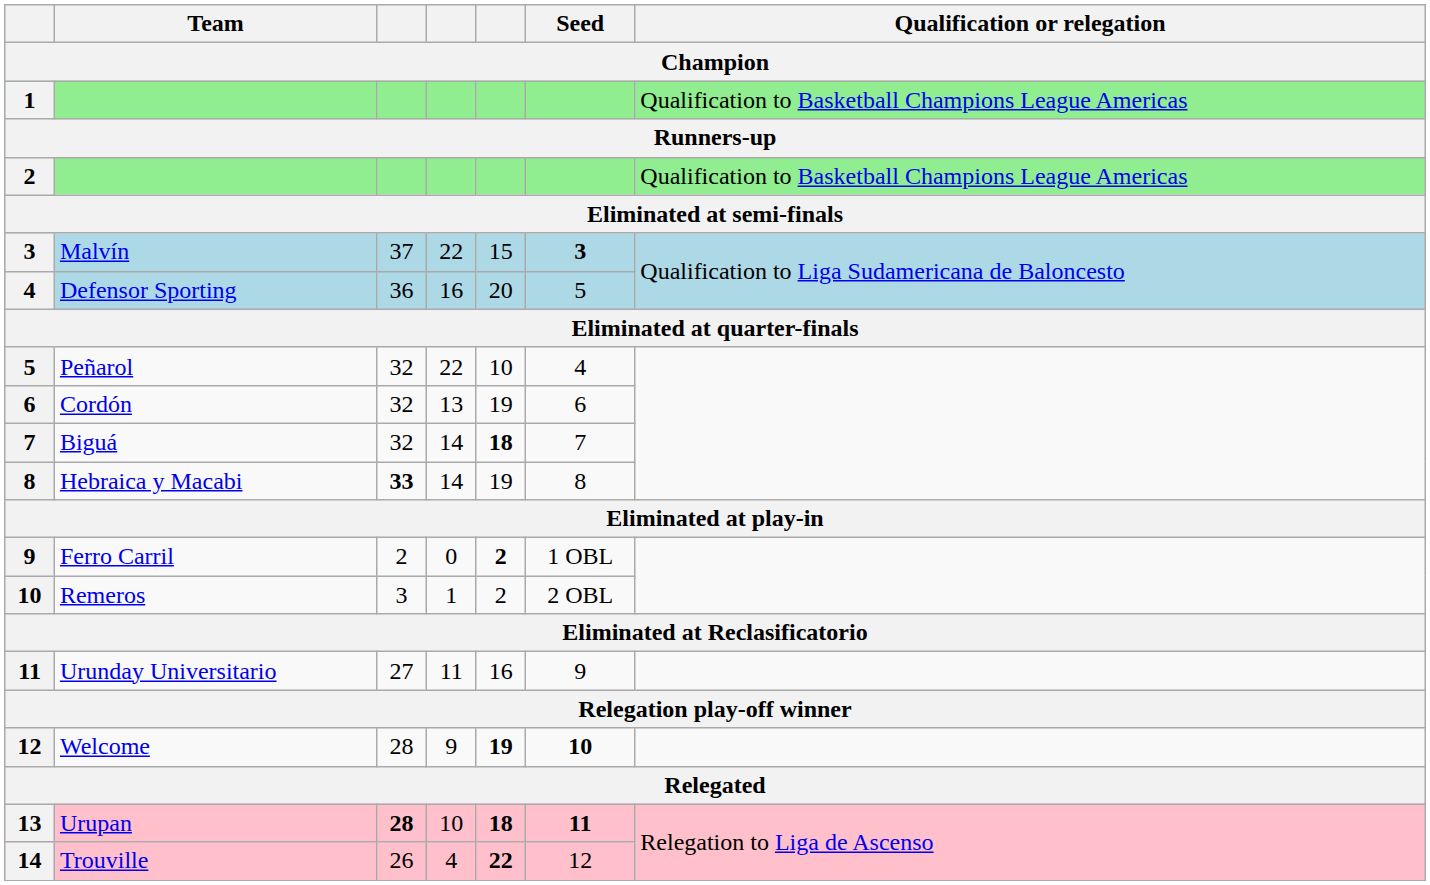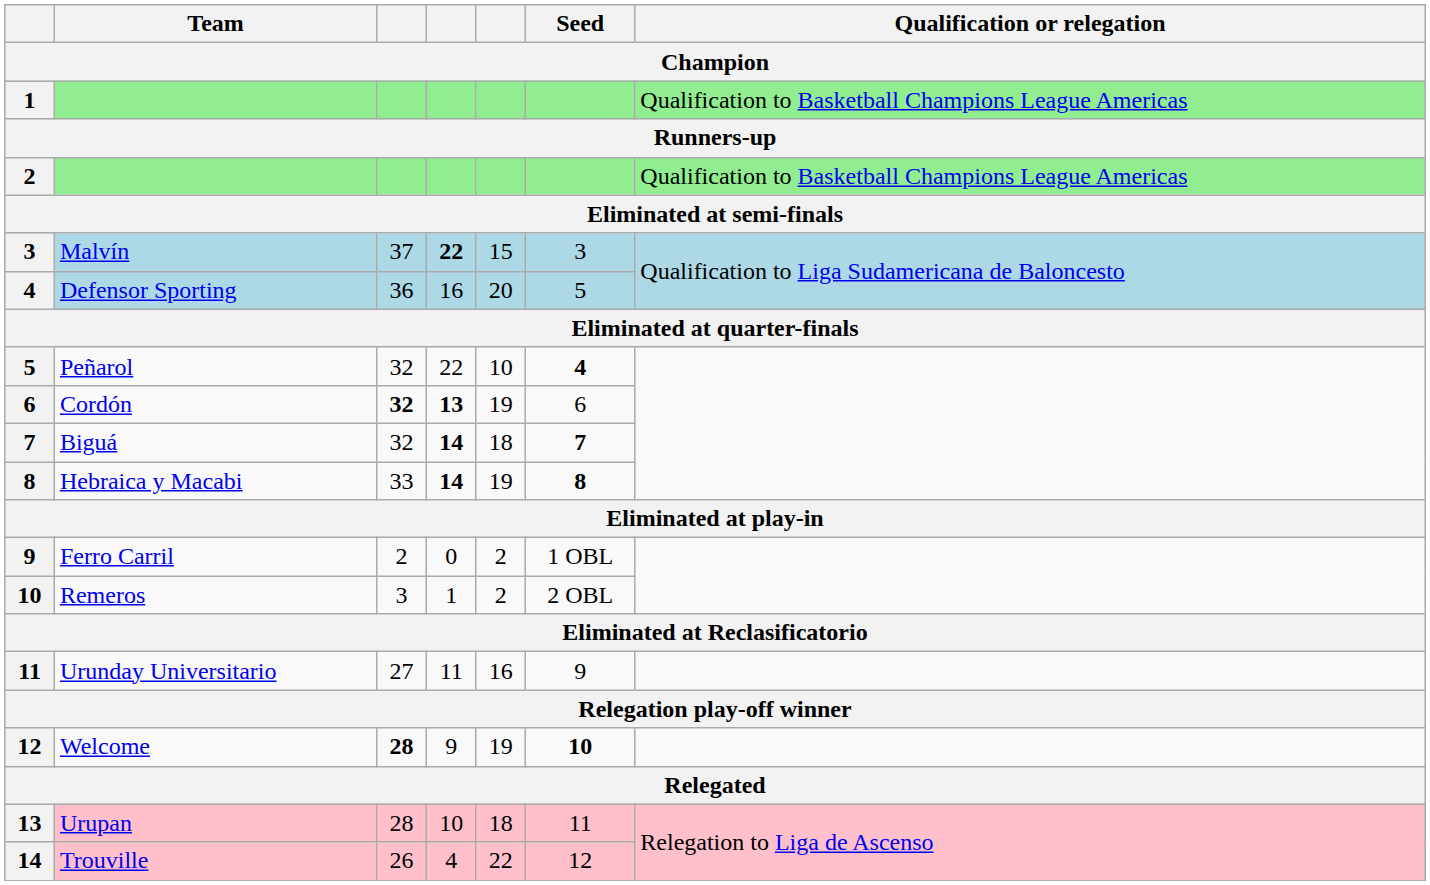(451, 251) normal -> (451, 251) bold
(580, 251) bold -> (580, 251) normal
(580, 366) normal -> (580, 366) bold
(402, 404) normal -> (402, 404) bold
(451, 404) normal -> (451, 404) bold
(451, 442) normal -> (451, 442) bold
(501, 442) bold -> (501, 442) normal
(580, 442) normal -> (580, 442) bold
(402, 480) bold -> (402, 480) normal
(451, 480) normal -> (451, 480) bold
(580, 480) normal -> (580, 480) bold
(501, 556) bold -> (501, 556) normal
(402, 746) normal -> (402, 746) bold
(501, 746) bold -> (501, 746) normal
(402, 822) bold -> (402, 822) normal
(501, 822) bold -> (501, 822) normal
(580, 822) bold -> (580, 822) normal
(501, 860) bold -> (501, 860) normal
